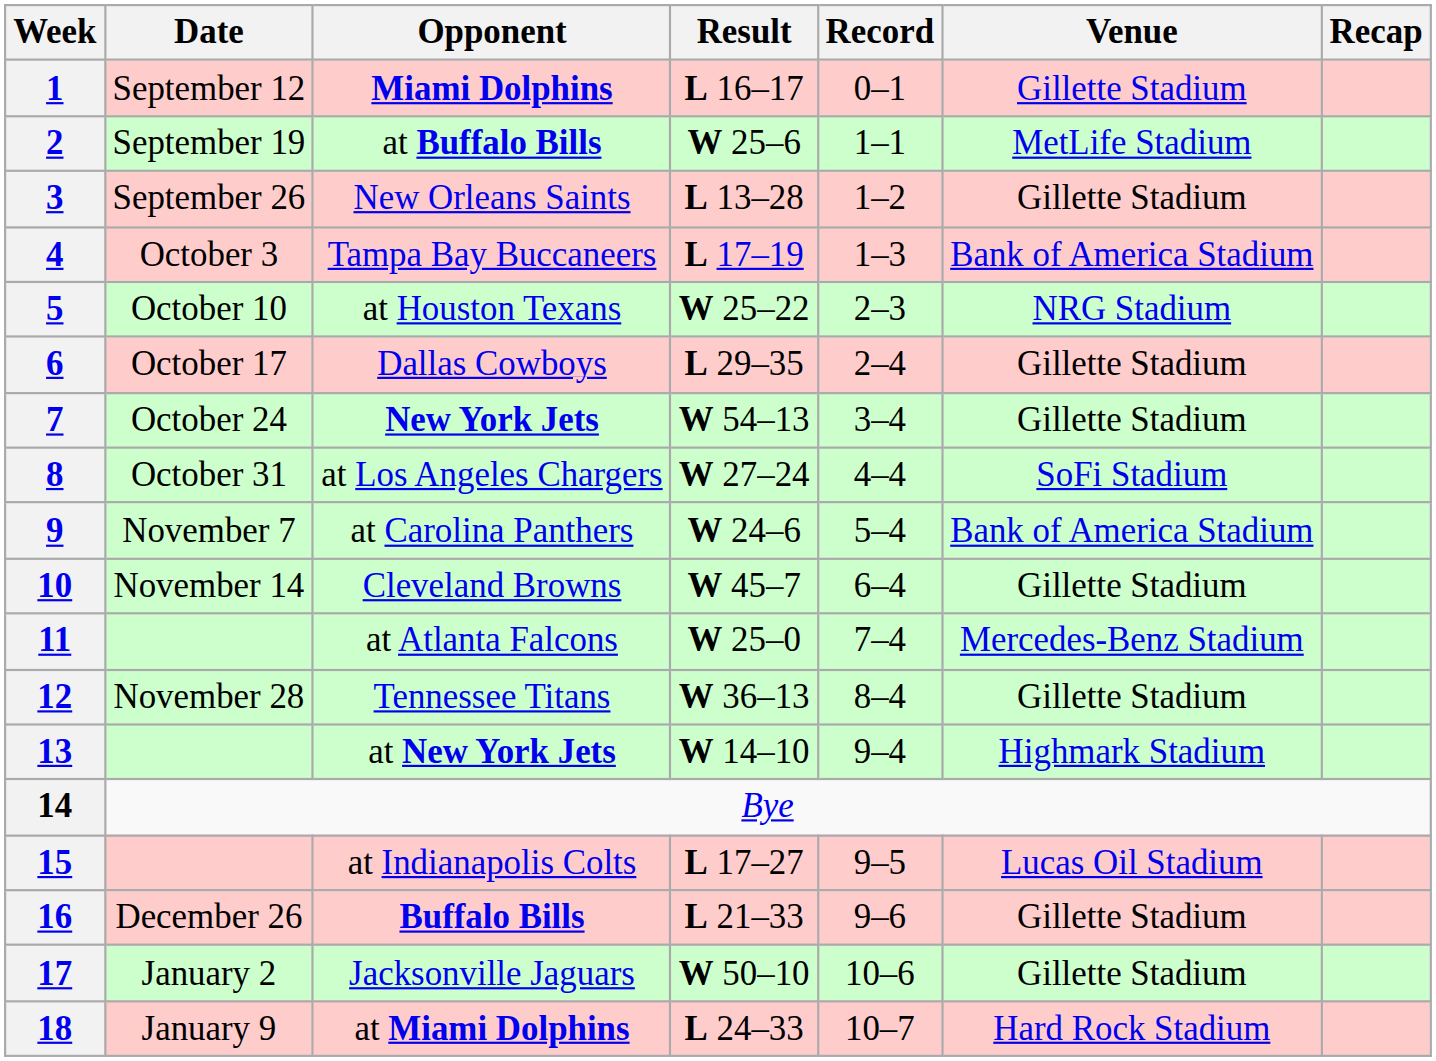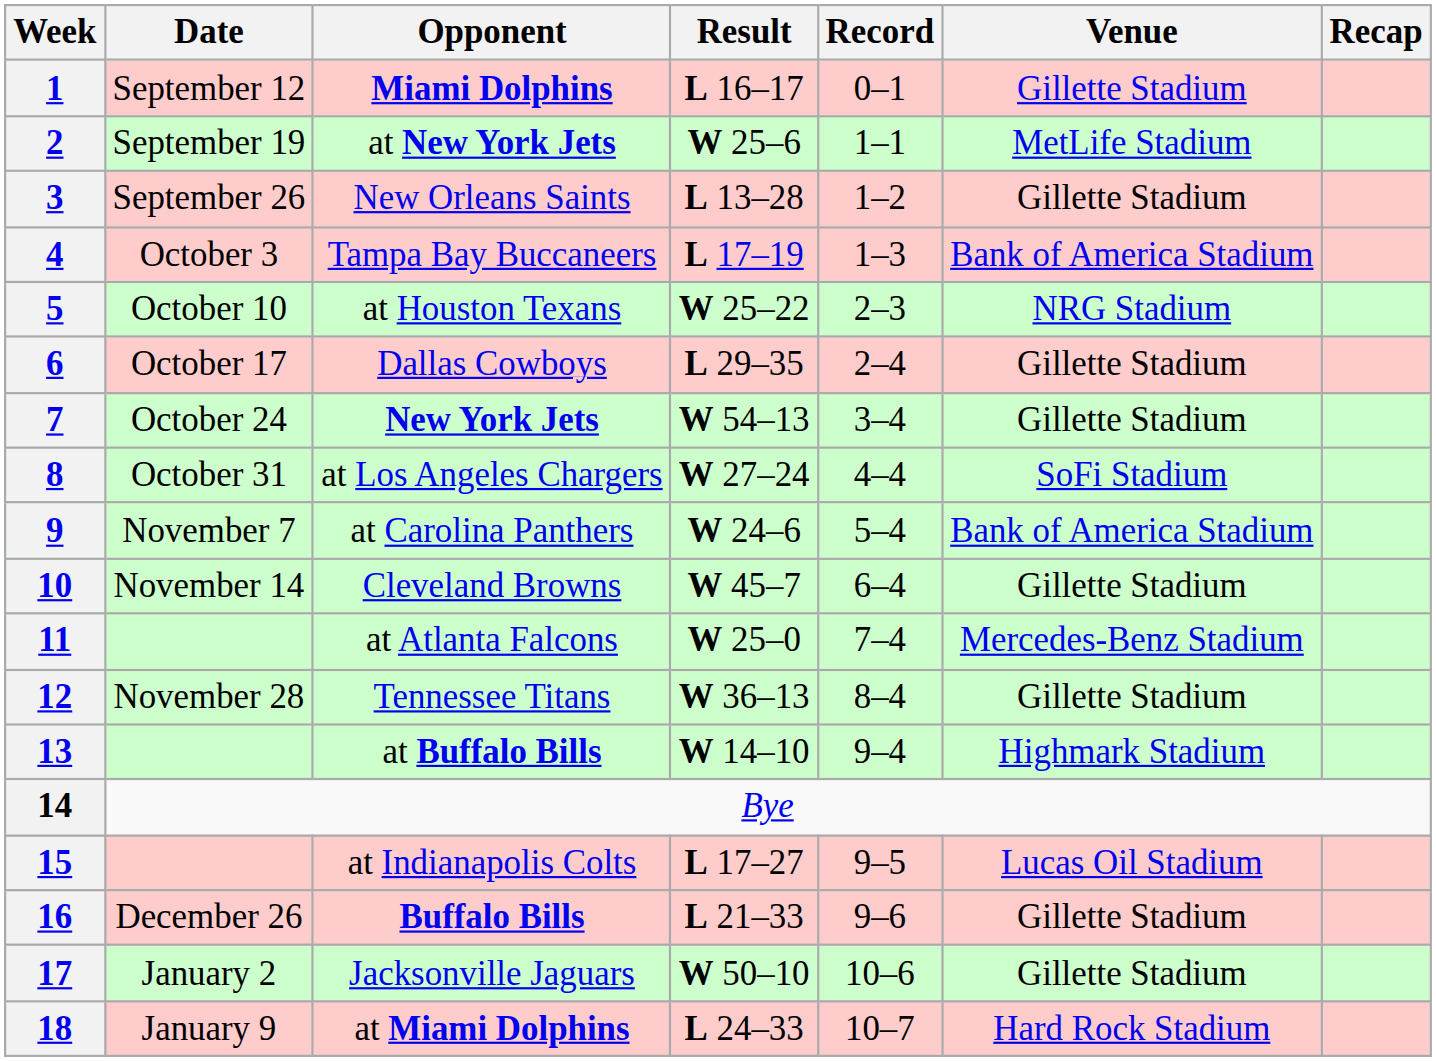(492, 142) at Buffalo Bills -> (492, 142) at New York Jets
(492, 751) at New York Jets -> (492, 751) at Buffalo Bills
